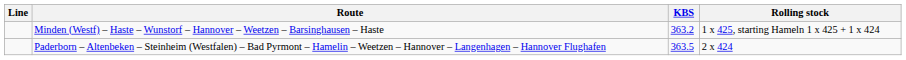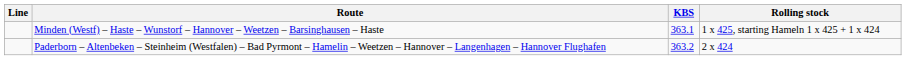(682, 29) 363.2 -> (682, 29) 363.1
(682, 46) 363.5 -> (682, 46) 363.2
